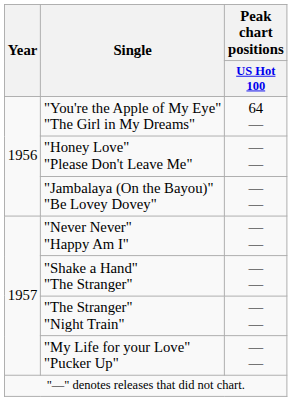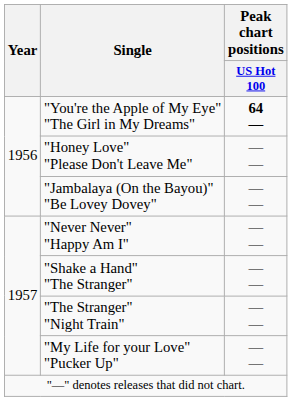(256, 116) normal -> (256, 116) bold
